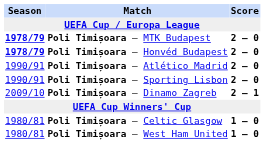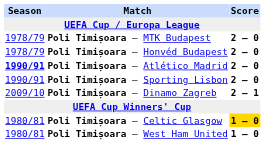(25, 38) bold -> (25, 38) normal
(25, 52) bold -> (25, 52) normal
(25, 65) normal -> (25, 65) bold
(245, 120) no background -> (245, 120) gold background
